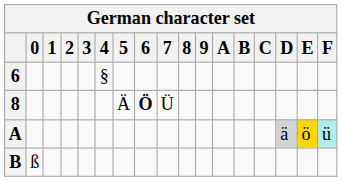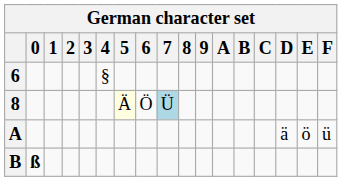(124, 104) no background -> (125, 104) lightyellow background
(145, 104) bold -> (146, 104) normal
(167, 104) no background -> (167, 104) lightblue background
(284, 133) lightgrey background -> (284, 133) no background
(306, 133) gold background -> (306, 133) no background
(326, 133) paleturquoise background -> (326, 133) no background
(35, 162) normal -> (35, 162) bold
